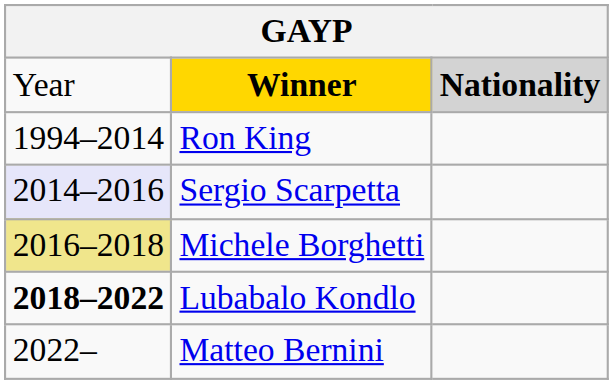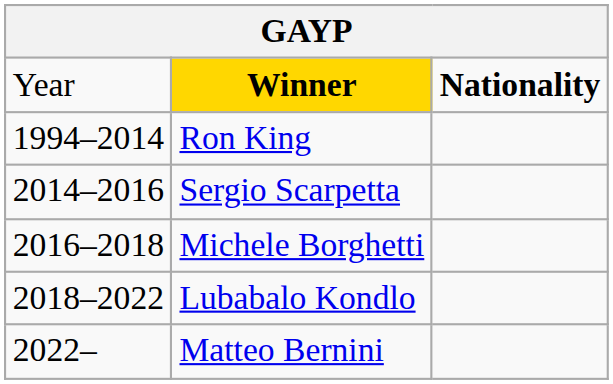(520, 84) lightgrey background -> (520, 84) no background
(88, 191) lavender background -> (88, 191) no background
(88, 244) khaki background -> (88, 244) no background
(88, 297) bold -> (88, 297) normal
